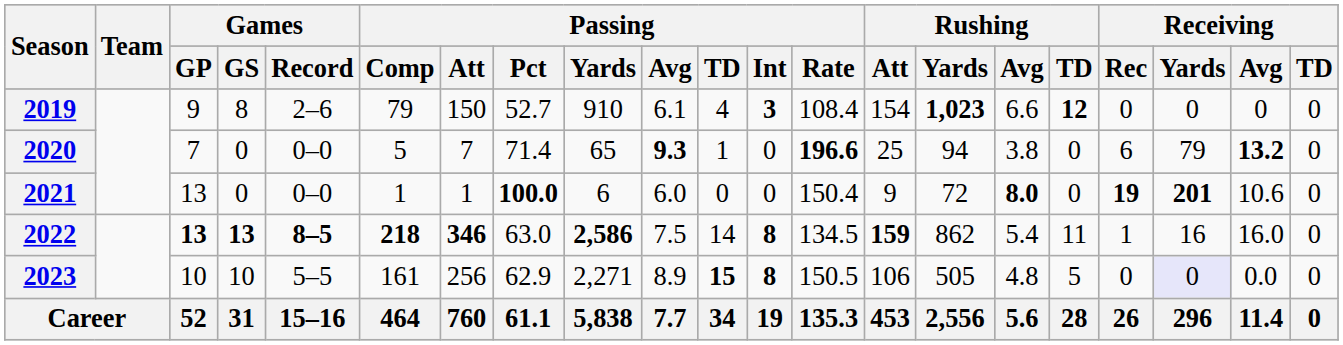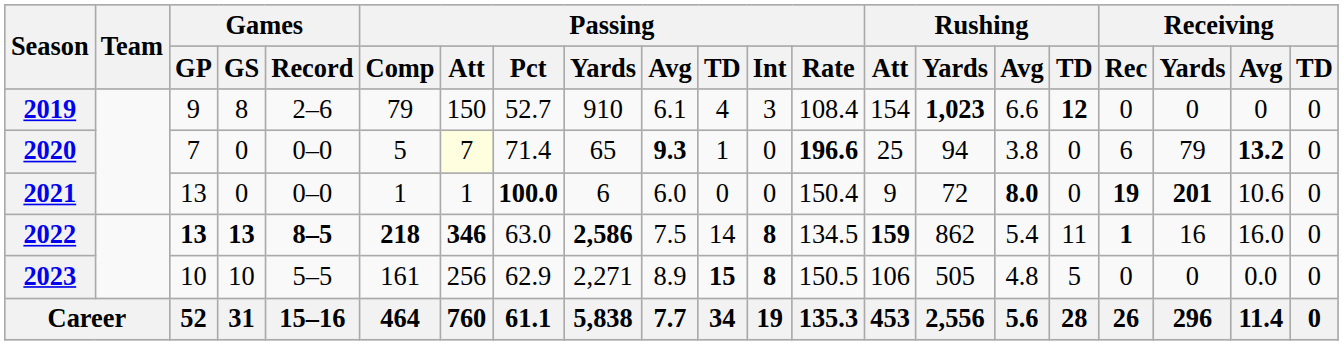(770, 109) bold -> (770, 109) normal
(467, 151) no background -> (467, 151) lightyellow background
(1126, 234) normal -> (1126, 234) bold
(1192, 276) lavender background -> (1192, 276) no background
